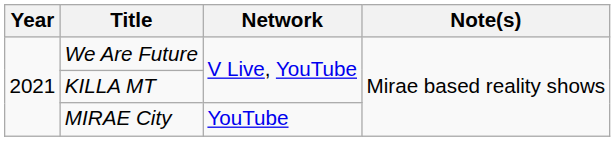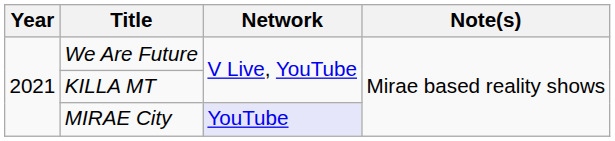(248, 119) no background -> (248, 119) lavender background
